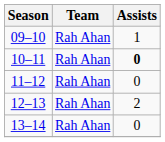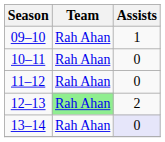(137, 59) bold -> (137, 59) normal
(83, 103) no background -> (83, 103) lightgreen background
(137, 125) no background -> (137, 125) lavender background
